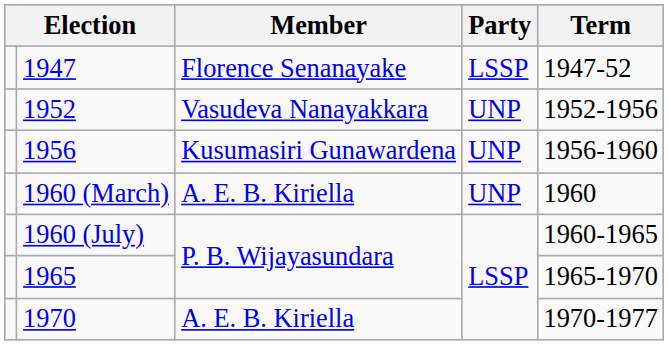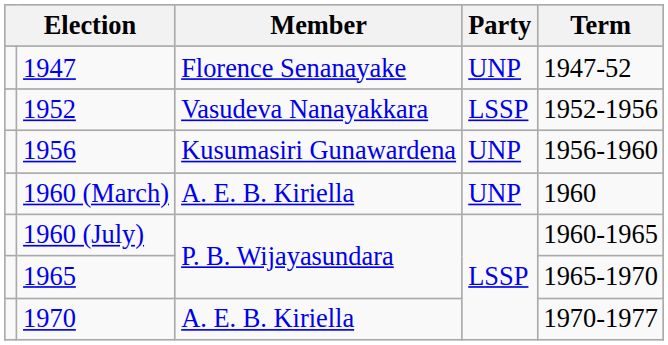(498, 67) LSSP -> (495, 67) UNP
(495, 109) UNP -> (498, 109) LSSP
